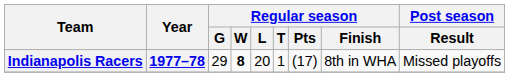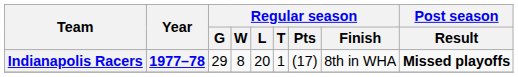(241, 61) bold -> (241, 61) normal
(452, 61) normal -> (457, 61) bold
